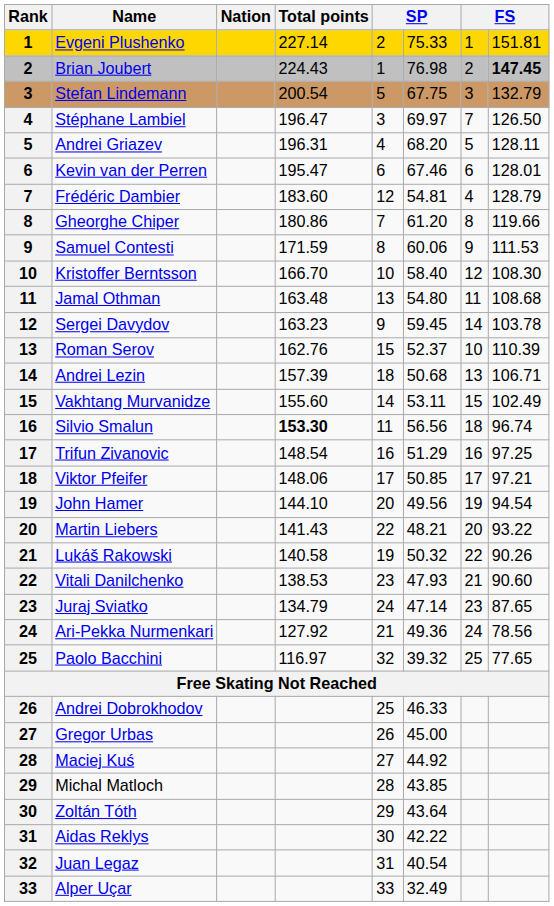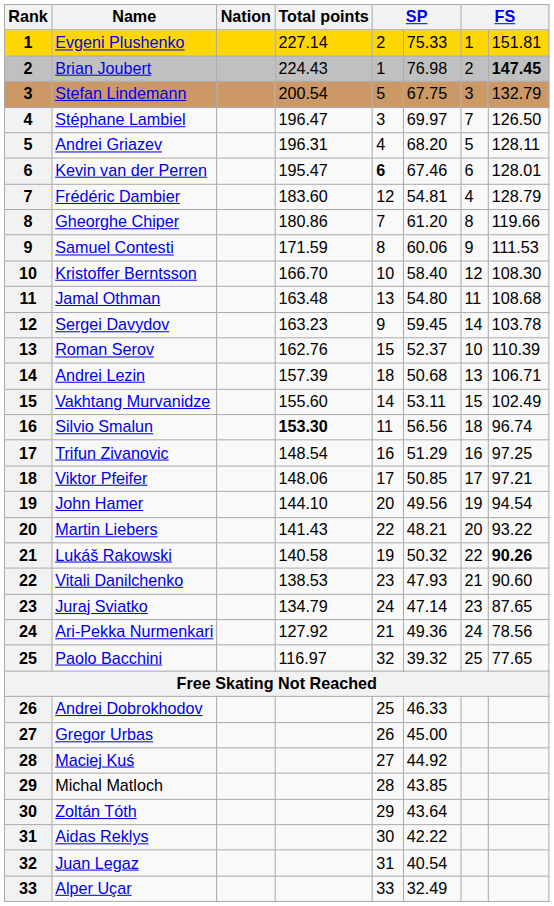(381, 171) normal -> (381, 171) bold
(512, 555) normal -> (512, 555) bold
